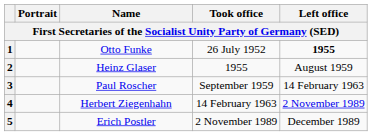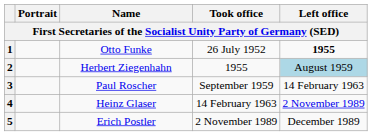(126, 67) Heinz Glaser -> (126, 67) Herbert Ziegenhahn
(324, 67) no background -> (324, 67) lightblue background
(126, 103) Herbert Ziegenhahn -> (126, 103) Heinz Glaser
